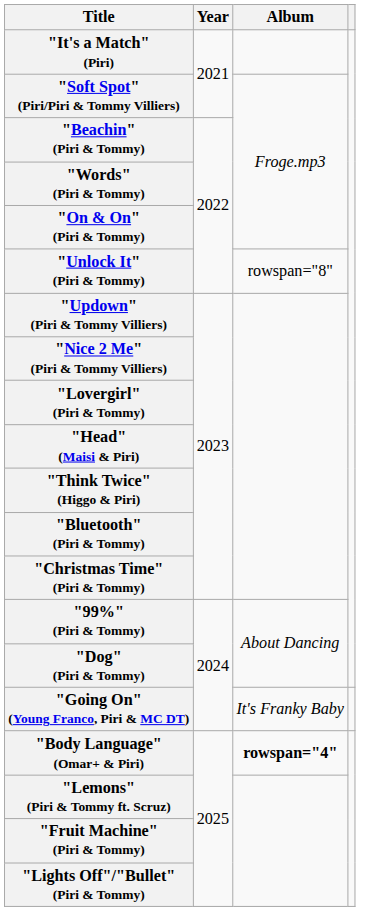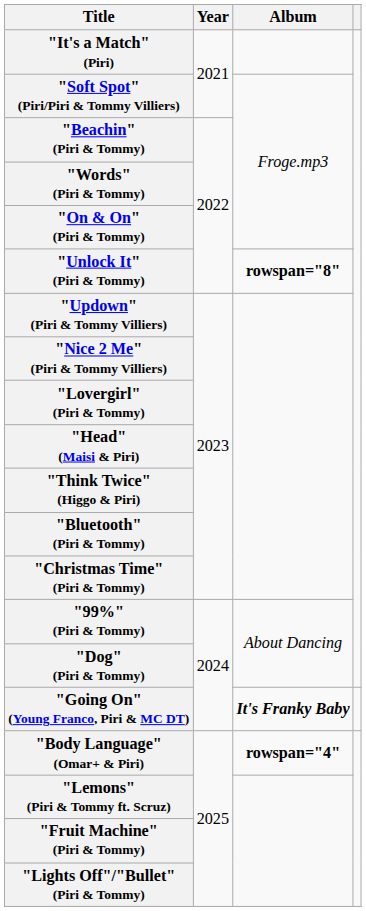(290, 271) normal -> (293, 271) bold
(290, 709) normal -> (293, 709) bold
